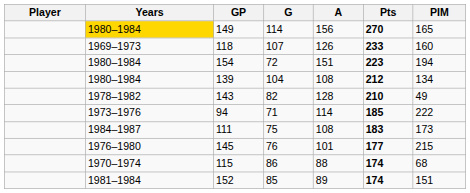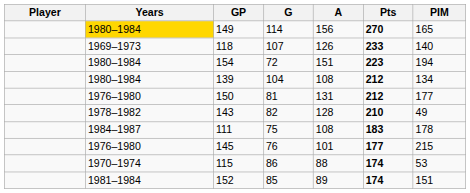(424, 46) 160 -> (424, 46) 140
+ row: (225, 96)
- row: (222, 113)
(424, 130) 173 -> (424, 130) 178
(421, 163) 68 -> (421, 163) 53
